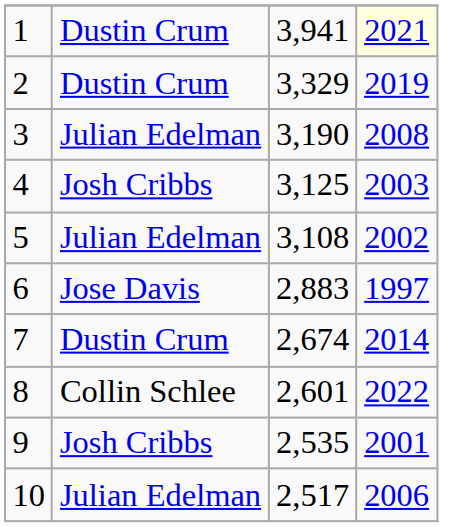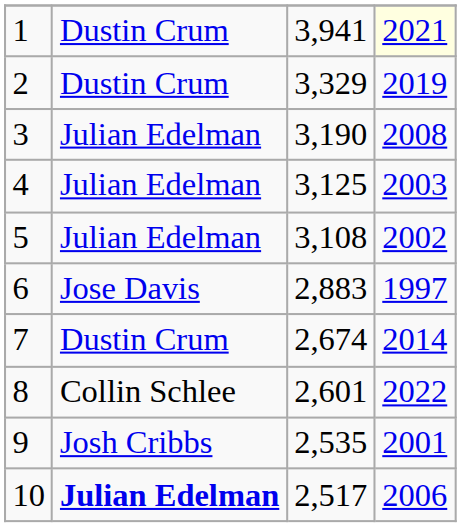(136, 185) Josh Cribbs -> (161, 185) Julian Edelman
(161, 494) normal -> (170, 494) bold
